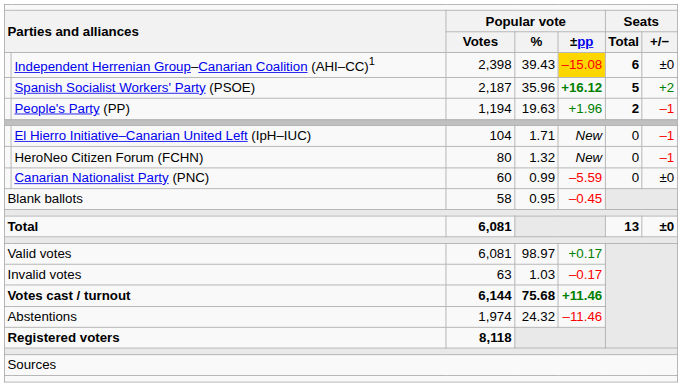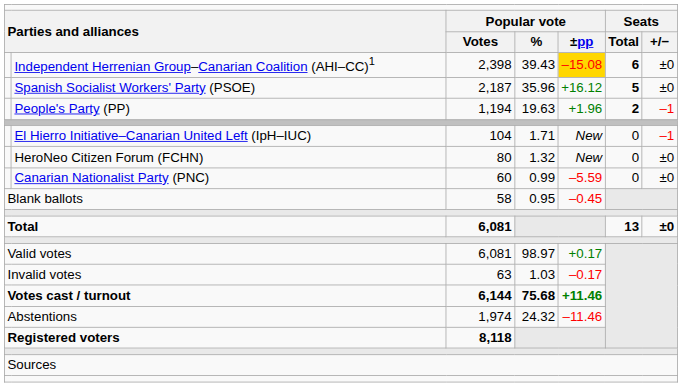(582, 87) bold -> (582, 87) normal
(667, 87) +2 -> (667, 87) ±0
(667, 157) –1 -> (667, 157) ±0
